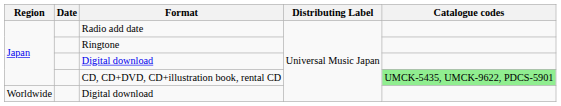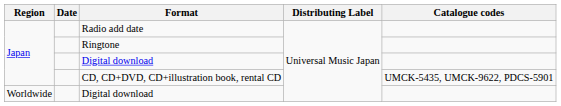(469, 77) lightgreen background -> (469, 77) no background
